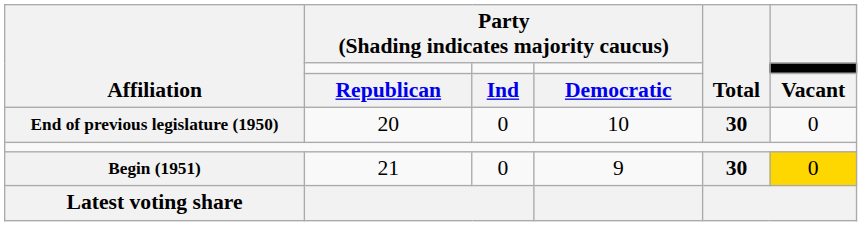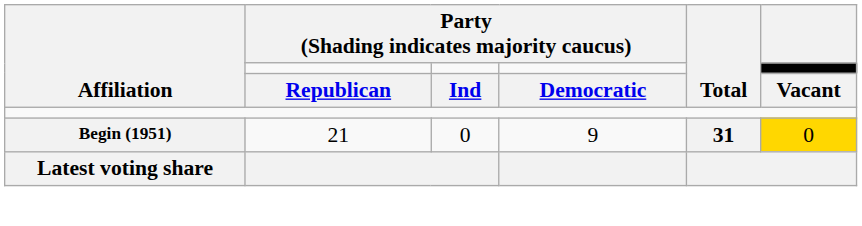- row: (155, 124)
(736, 168) 30 -> (724, 134) 31
